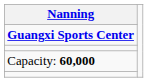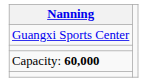(71, 34) bold -> (71, 34) normal
